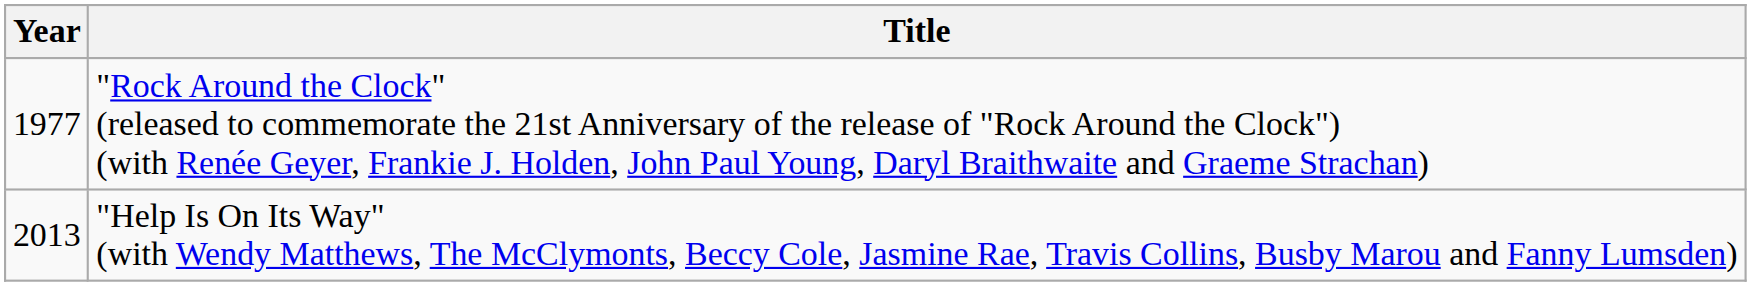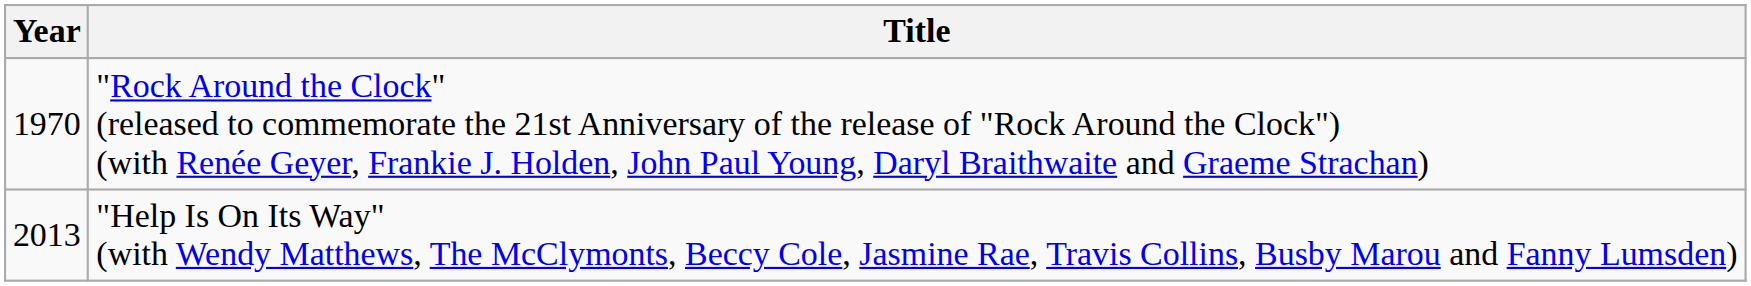(47, 123) 1977 -> (47, 123) 1970
